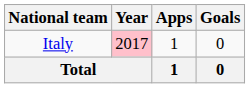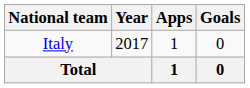(132, 43) pink background -> (132, 43) no background
